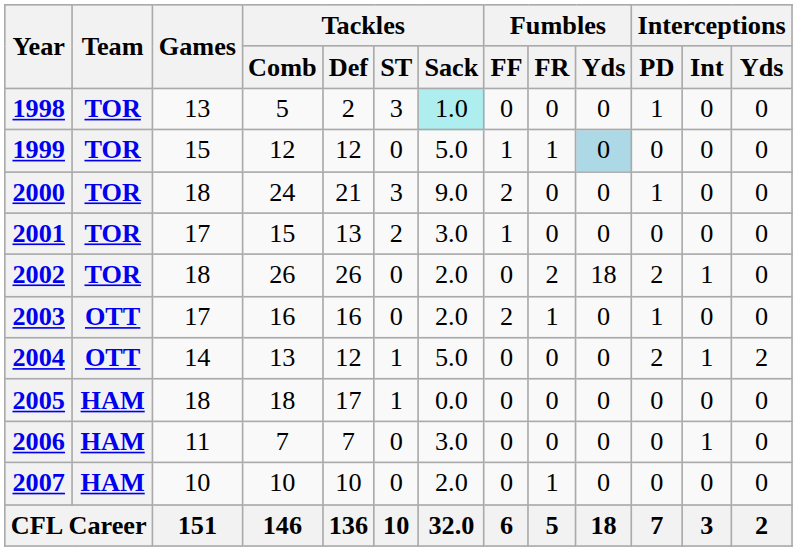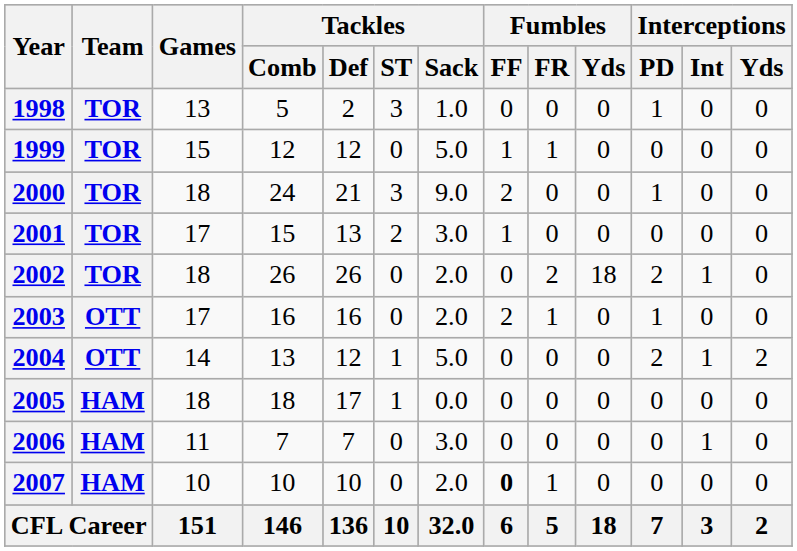(451, 108) paleturquoise background -> (451, 108) no background
(604, 150) lightblue background -> (604, 150) no background
(506, 483) normal -> (506, 483) bold
